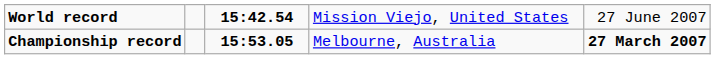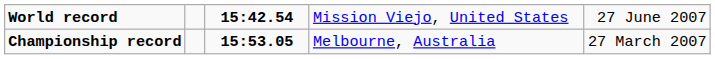(647, 42) bold -> (647, 42) normal
